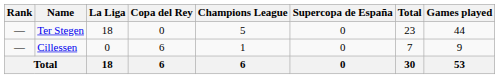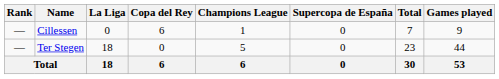rows swapped: (61, 30) <-> (57, 47)
